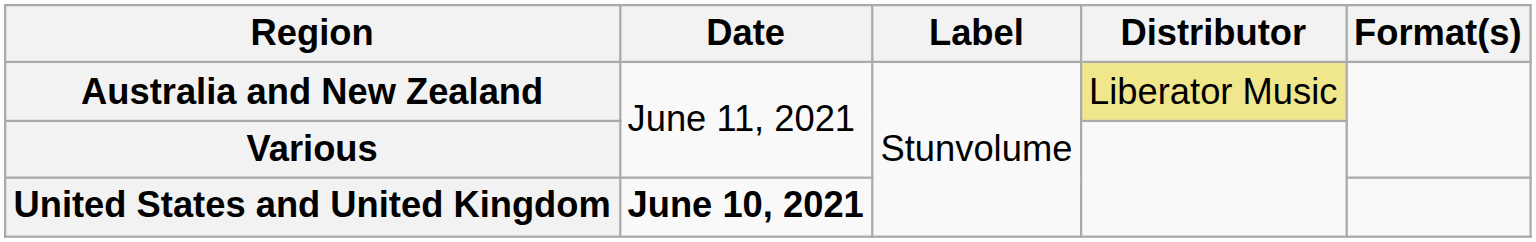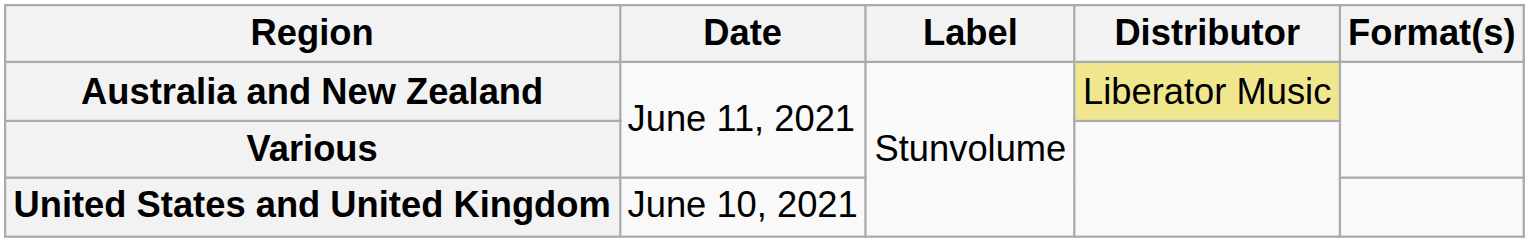(746, 206) bold -> (743, 206) normal
